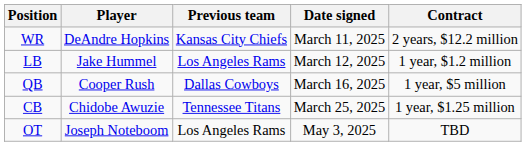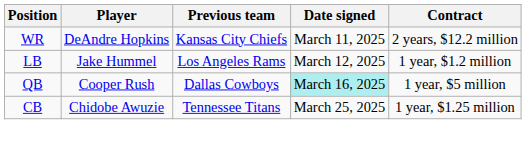(339, 84) no background -> (339, 84) paleturquoise background
- row: (33, 130)
